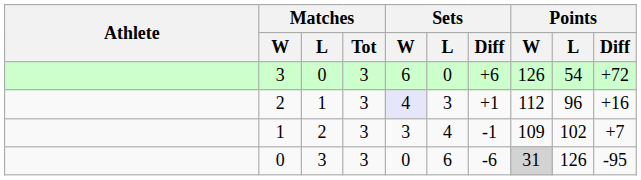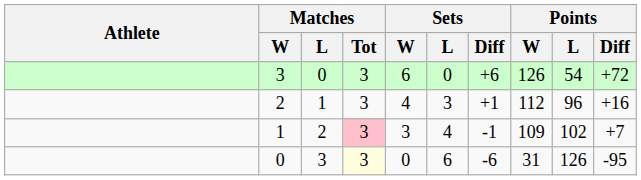(406, 103) lavender background -> (406, 103) no background
(364, 132) no background -> (364, 132) pink background
(364, 160) no background -> (364, 160) lightyellow background
(531, 160) lightgrey background -> (531, 160) no background
